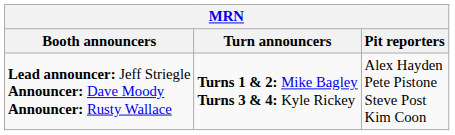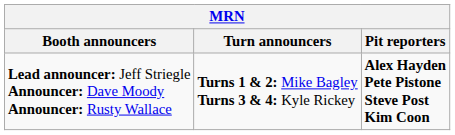(404, 91) normal -> (405, 91) bold
